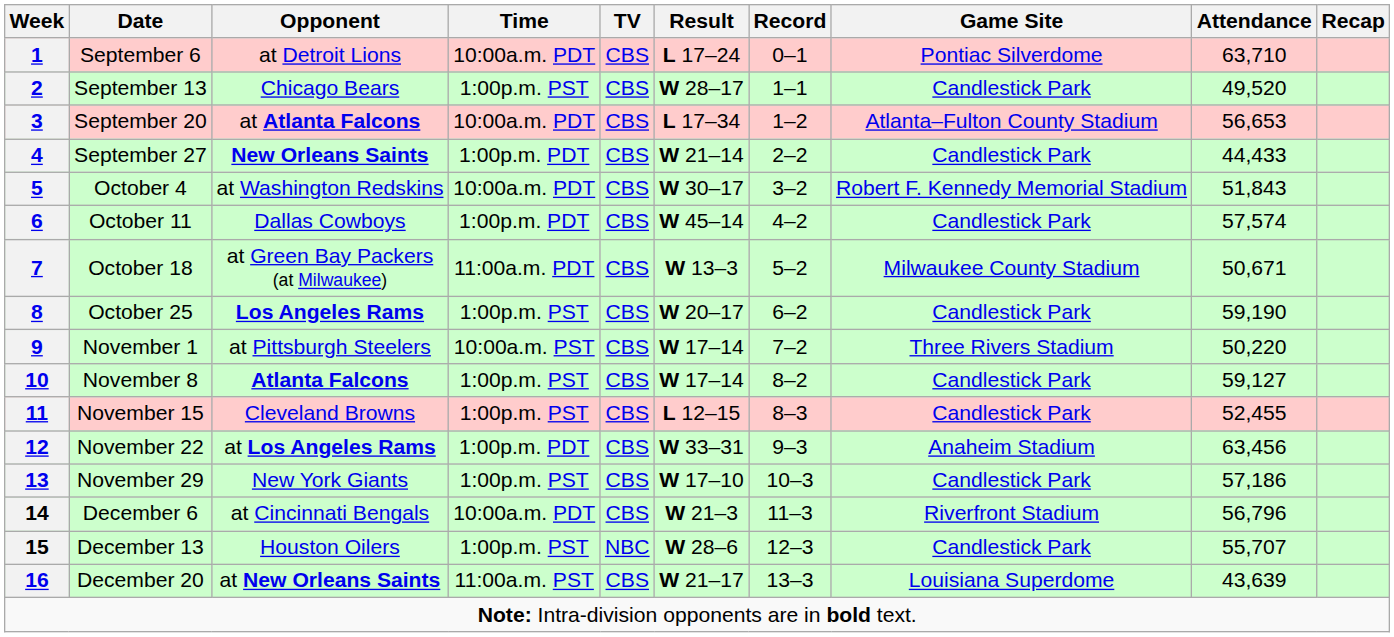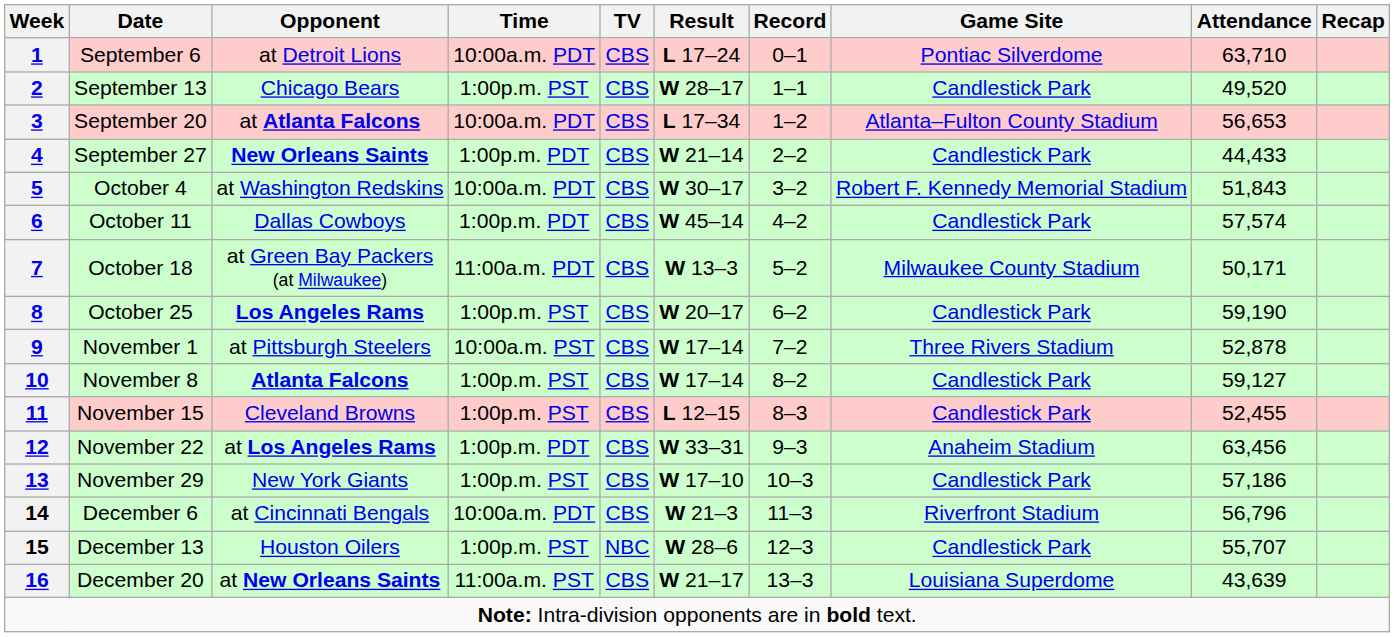(1254, 267) 50,671 -> (1254, 267) 50,171
(1254, 346) 50,220 -> (1254, 346) 52,878
